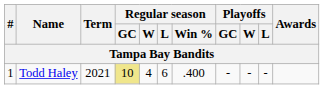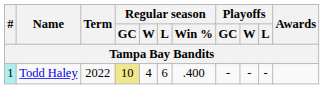(10, 73) no background -> (10, 73) paleturquoise background
(98, 73) 2021 -> (98, 73) 2022
